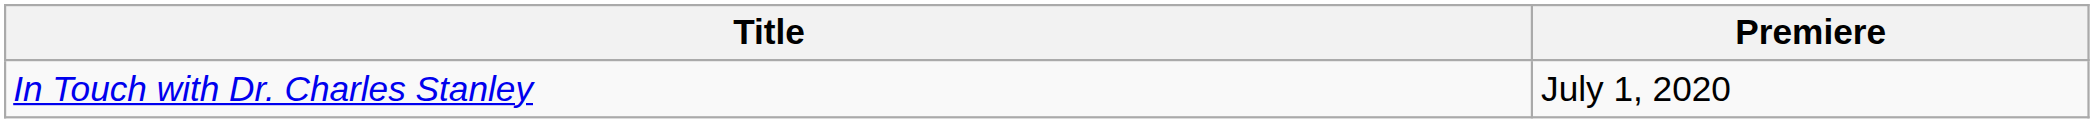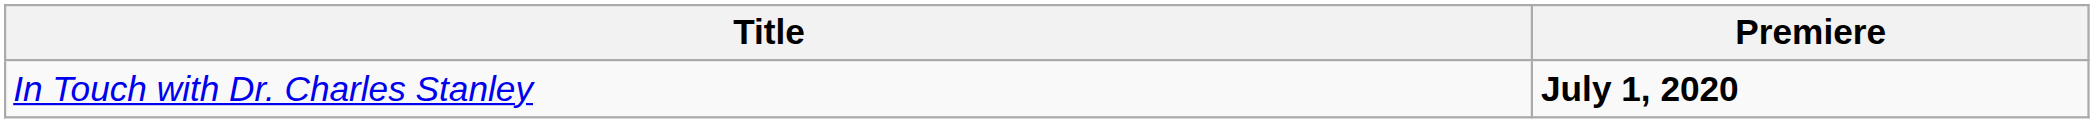(1636, 88) normal -> (1640, 88) bold
